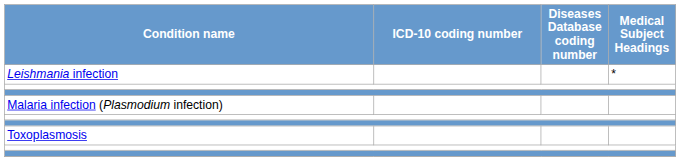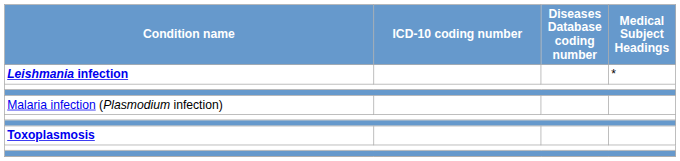(63, 74) normal -> (68, 74) bold
(47, 135) normal -> (51, 135) bold
